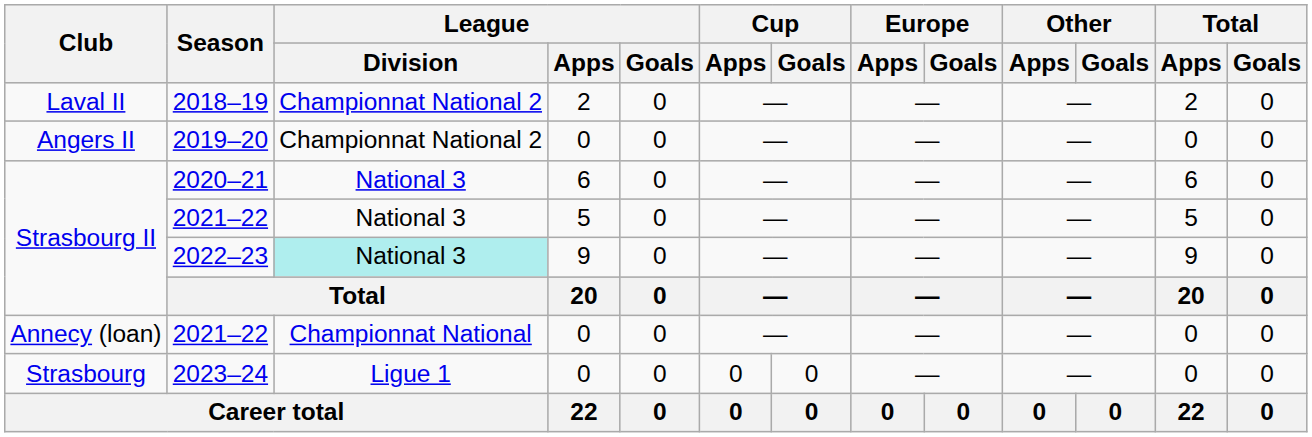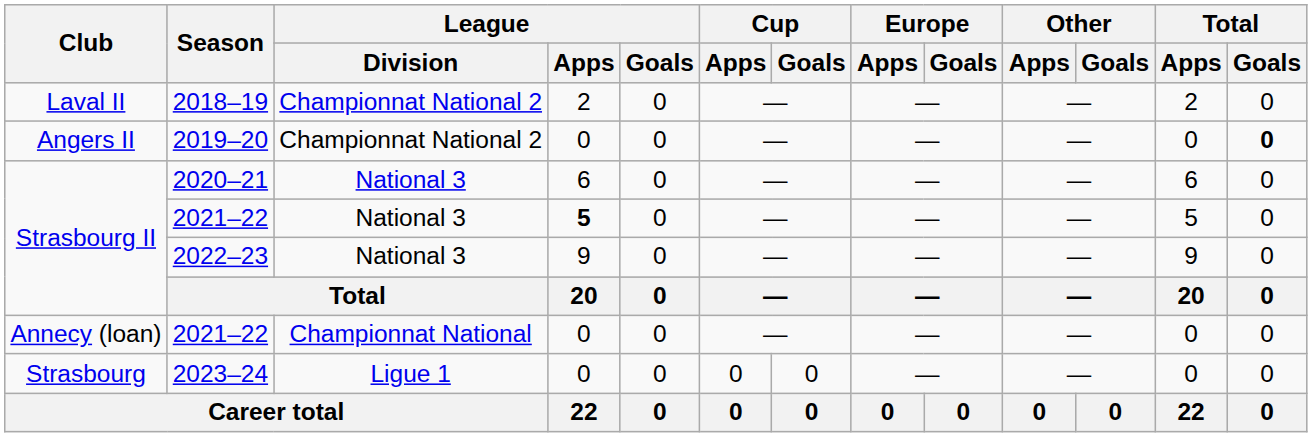(1267, 140) normal -> (1267, 140) bold
(584, 218) normal -> (584, 218) bold
(411, 256) paleturquoise background -> (411, 256) no background
